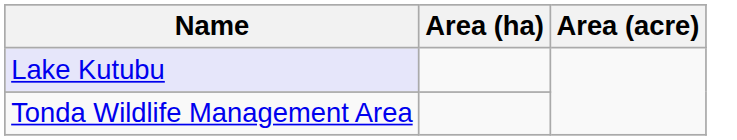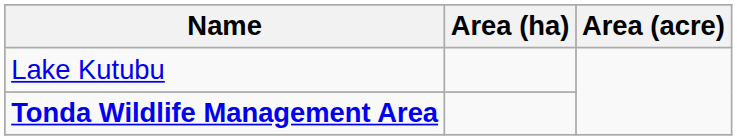(88, 69) lavender background -> (88, 69) no background
(212, 112) normal -> (225, 112) bold
